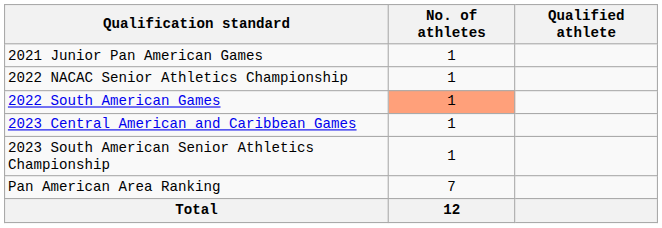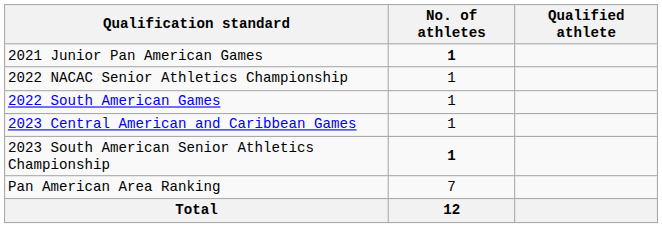(452, 56) normal -> (452, 56) bold
(452, 102) lightsalmon background -> (452, 102) no background
(452, 156) normal -> (452, 156) bold
